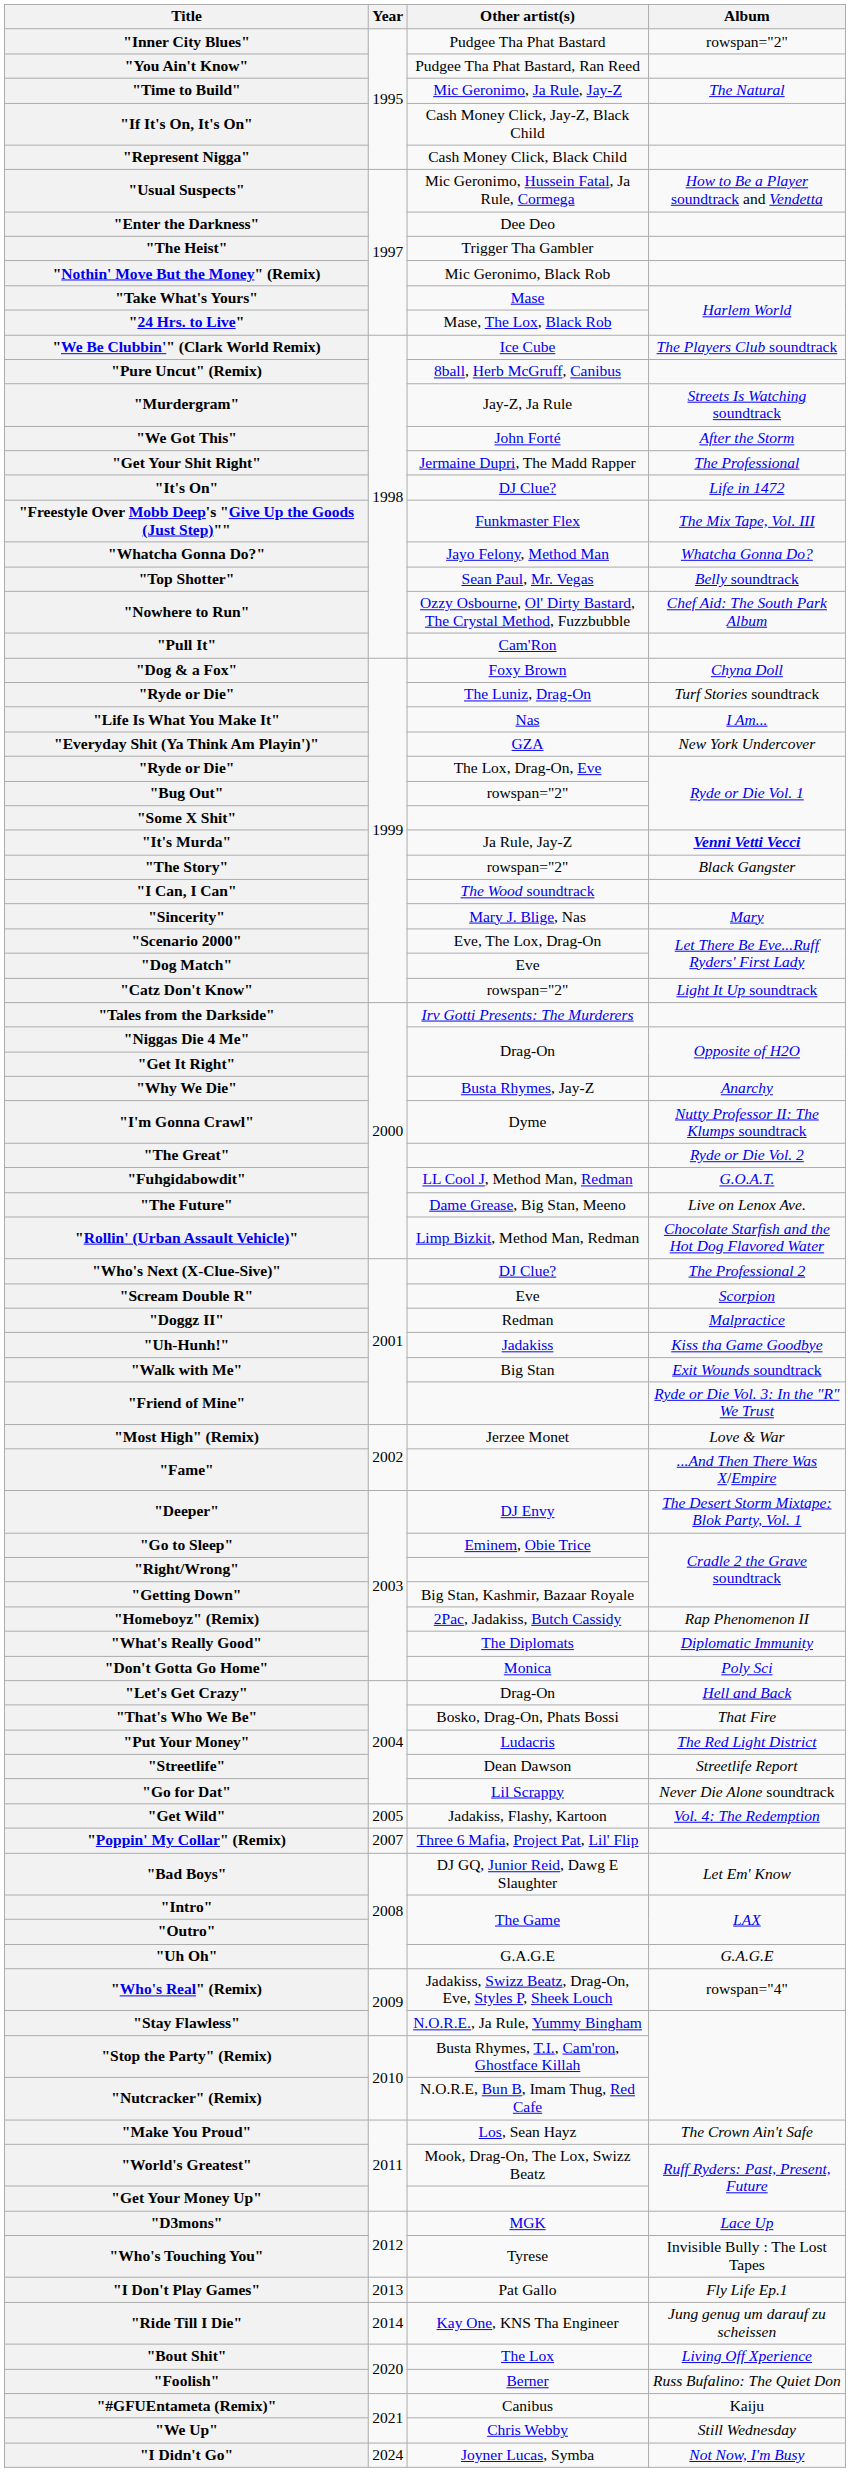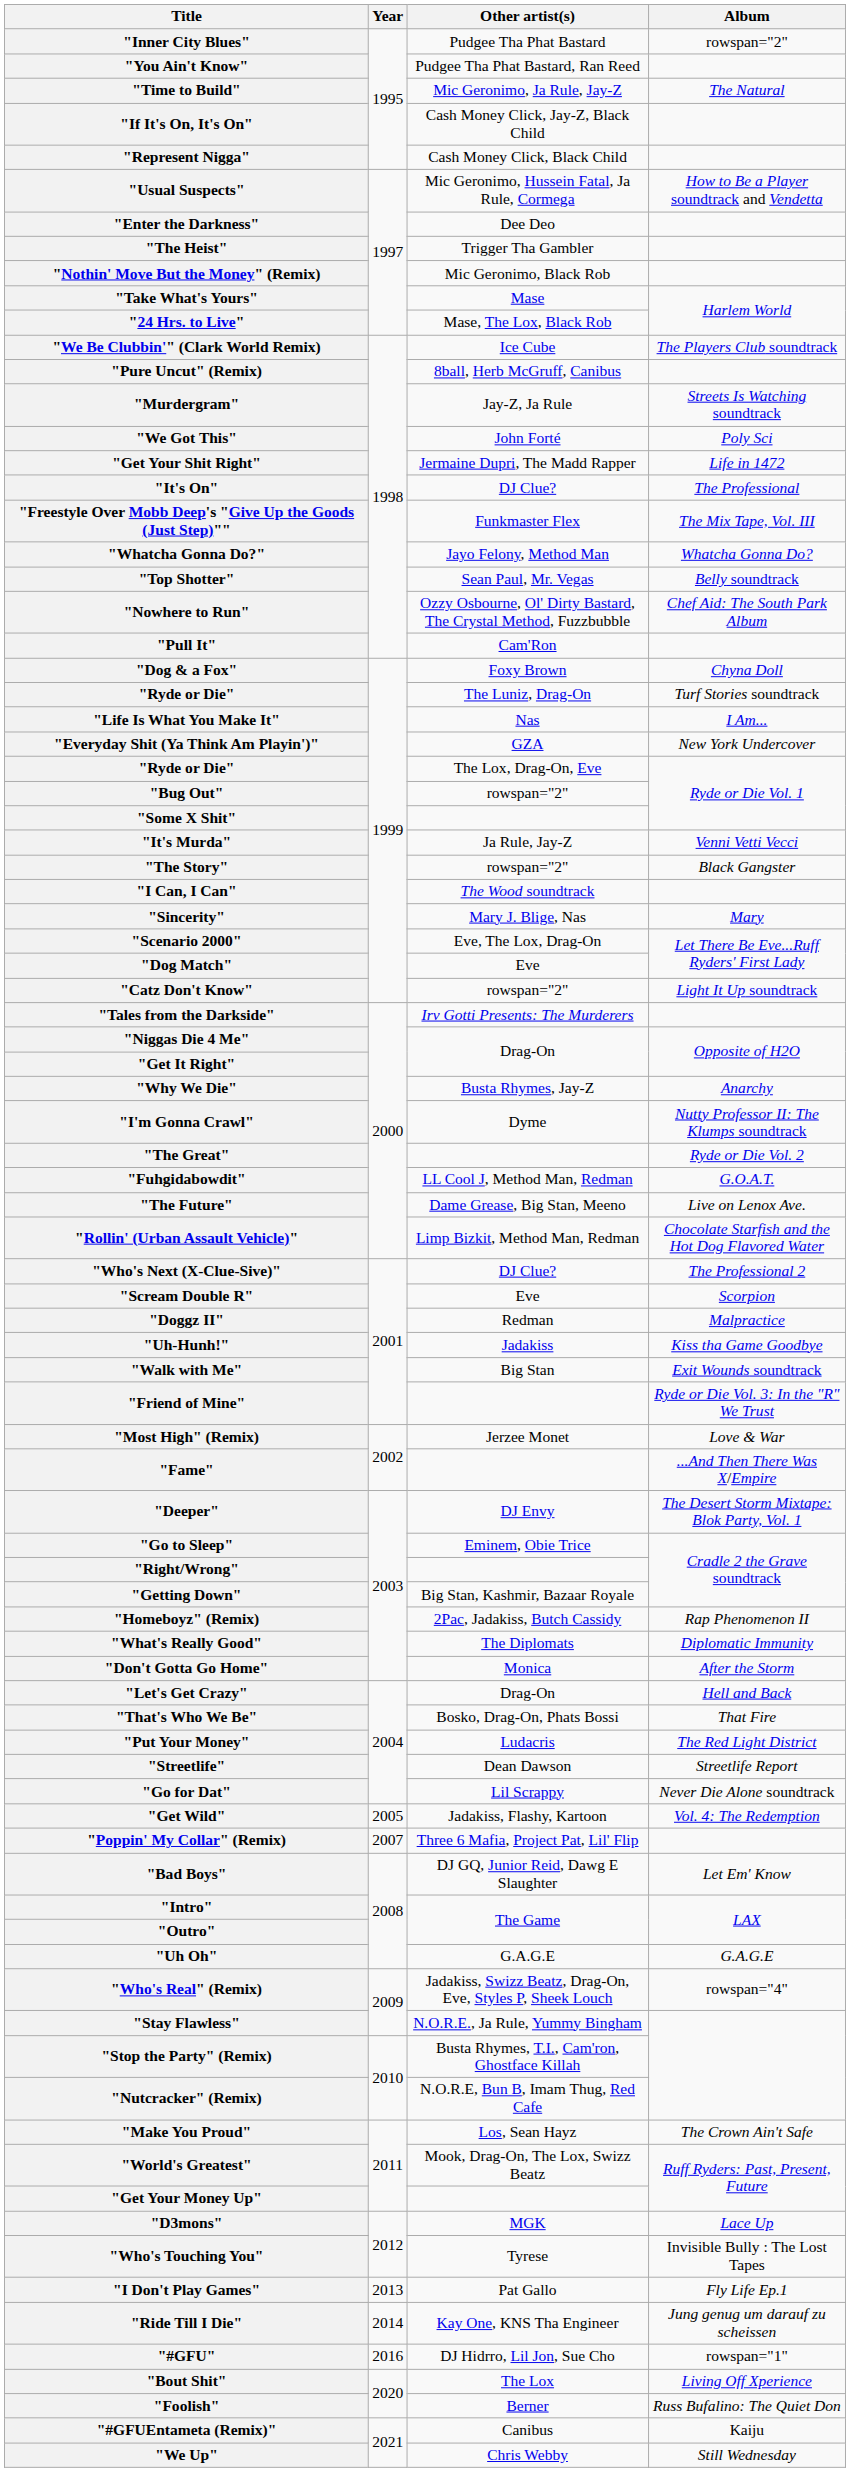(747, 438) After the Storm -> (747, 438) Poly Sci
(747, 463) The Professional -> (747, 463) Life in 1472
(747, 487) Life in 1472 -> (747, 487) The Professional
(747, 842) bold -> (747, 842) normal
(747, 1668) Poly Sci -> (747, 1668) After the Storm
+ row: (187, 2356)
- row: (187, 2455)
